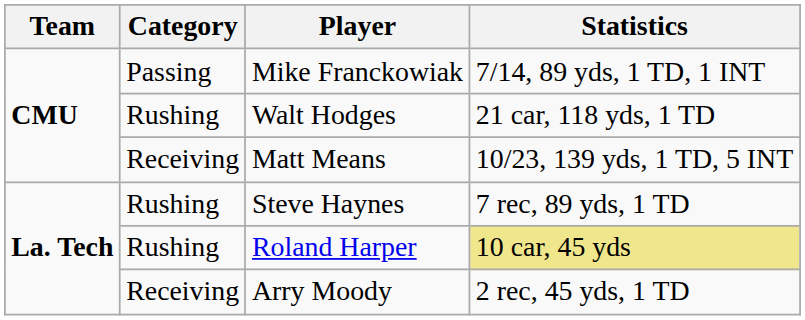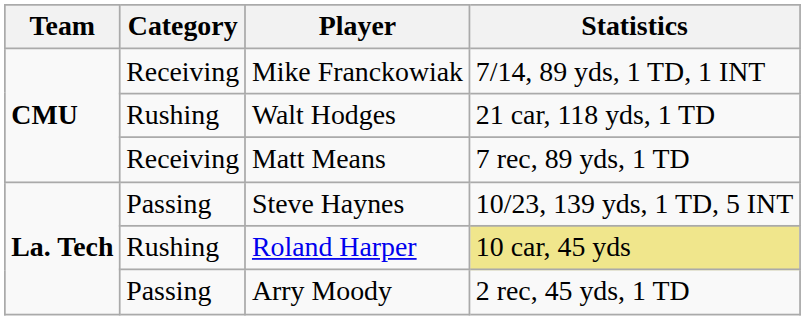(169, 70) Passing -> (183, 70) Receiving
(635, 159) 10/23, 139 yds, 1 TD, 5 INT -> (583, 159) 7 rec, 89 yds, 1 TD
(173, 203) Rushing -> (169, 203) Passing
(583, 203) 7 rec, 89 yds, 1 TD -> (635, 203) 10/23, 139 yds, 1 TD, 5 INT
(183, 291) Receiving -> (169, 291) Passing
